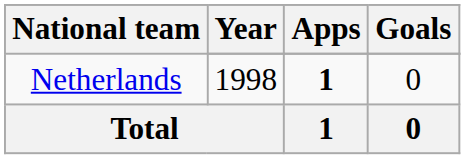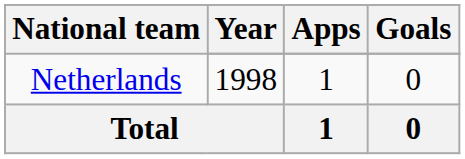(326, 78) bold -> (326, 78) normal
